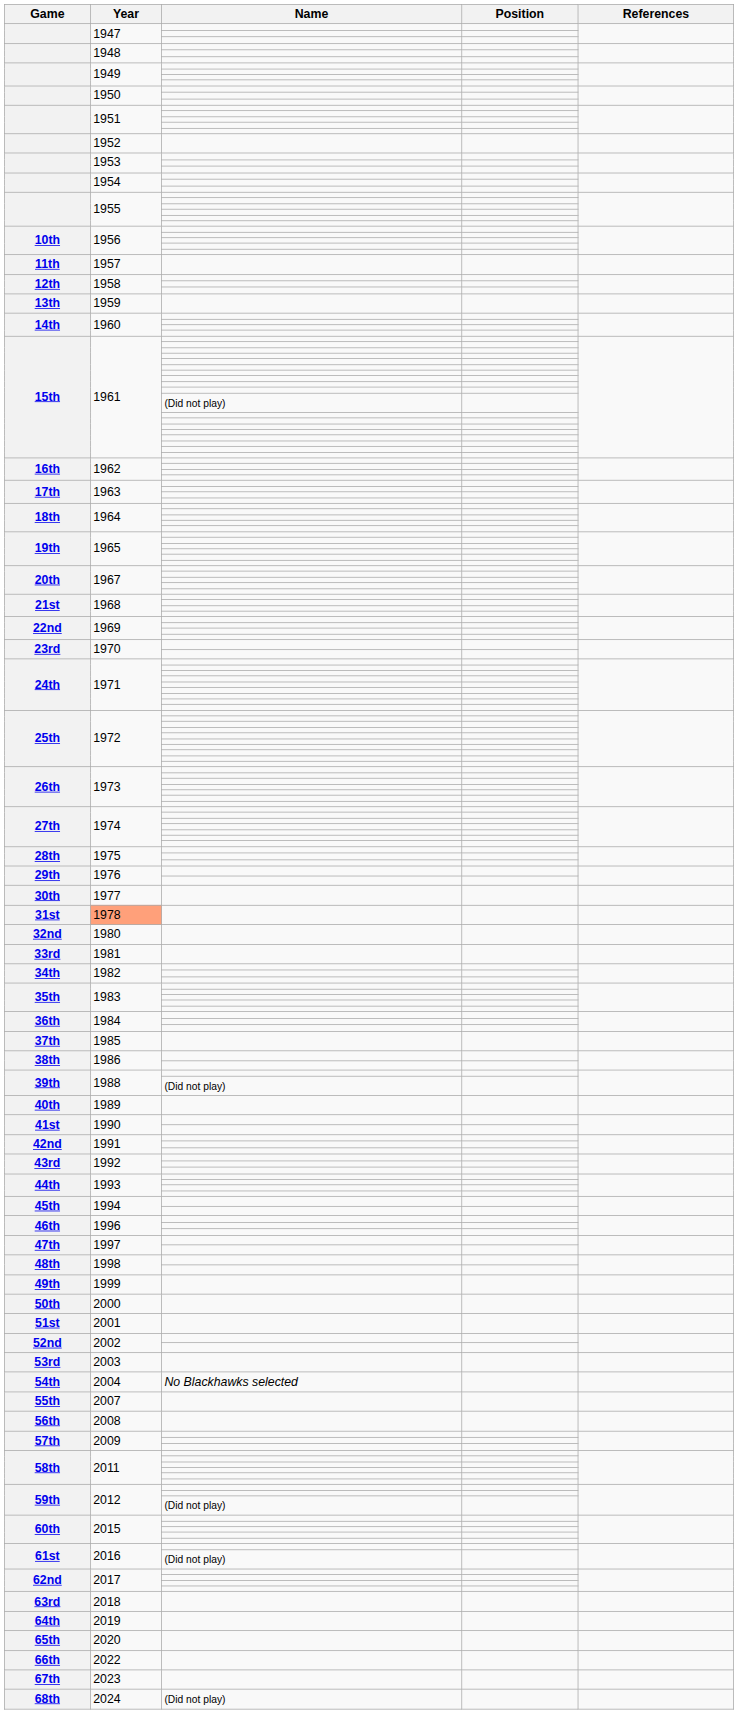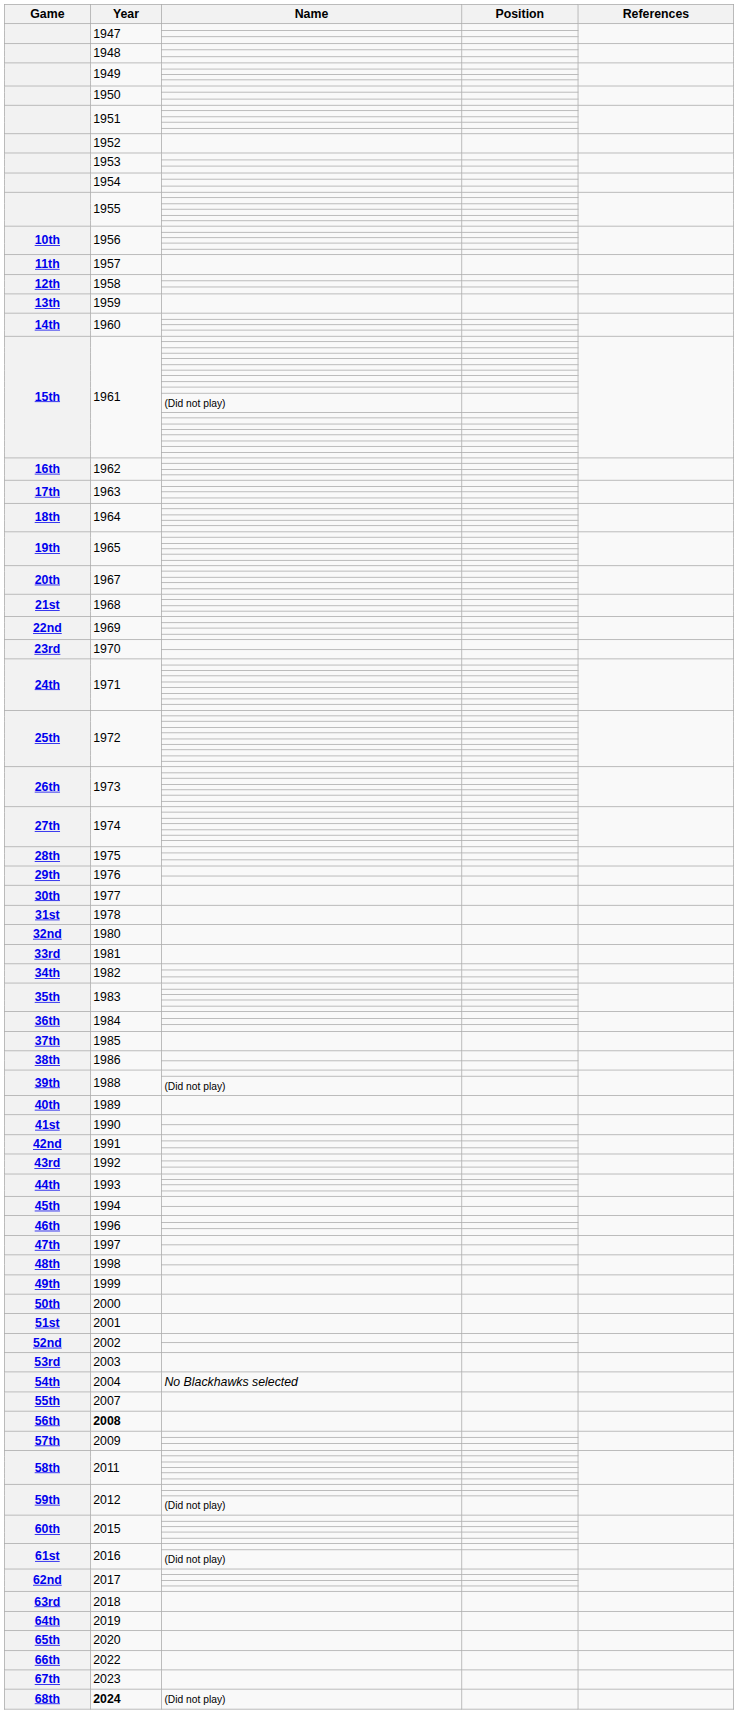(107, 914) lightsalmon background -> (107, 914) no background
(107, 1421) normal -> (107, 1421) bold
(107, 1699) normal -> (107, 1699) bold
